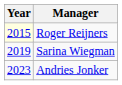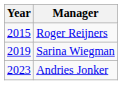(19, 32) lightyellow background -> (19, 32) no background
